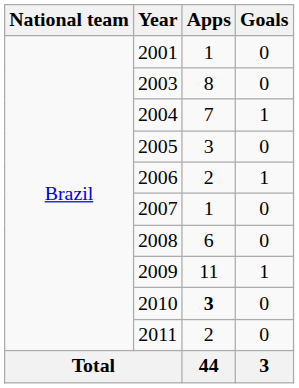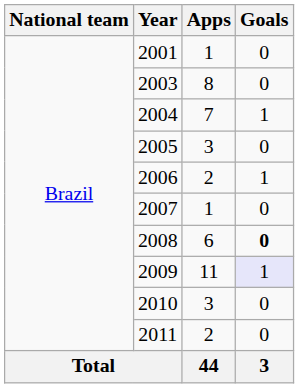(264, 240) normal -> (264, 240) bold
(264, 271) no background -> (264, 271) lavender background
(209, 303) bold -> (209, 303) normal
